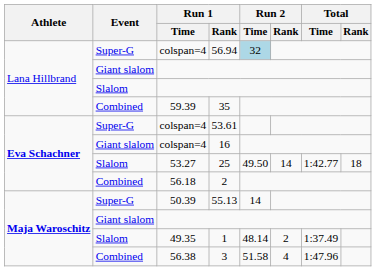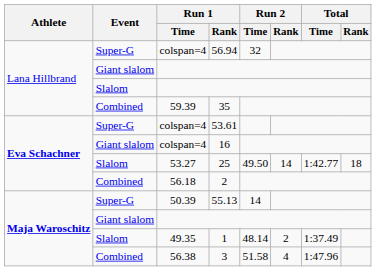(255, 50) lightblue background -> (255, 50) no background
